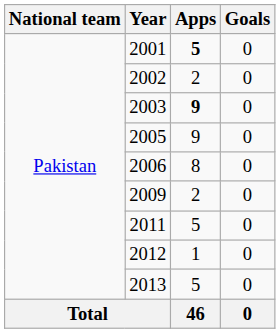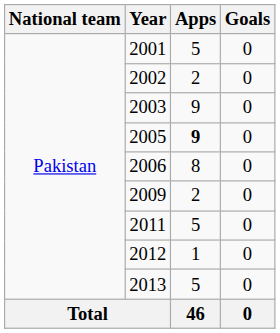(196, 48) bold -> (196, 48) normal
(196, 107) bold -> (196, 107) normal
(196, 136) normal -> (196, 136) bold
